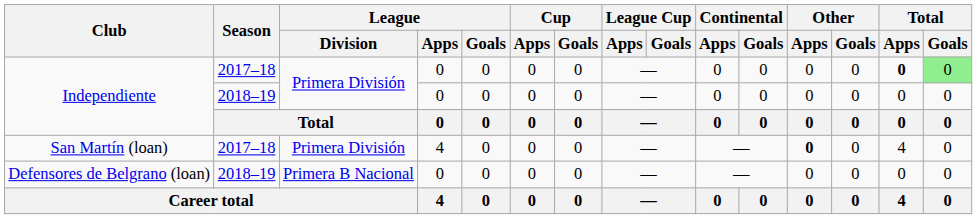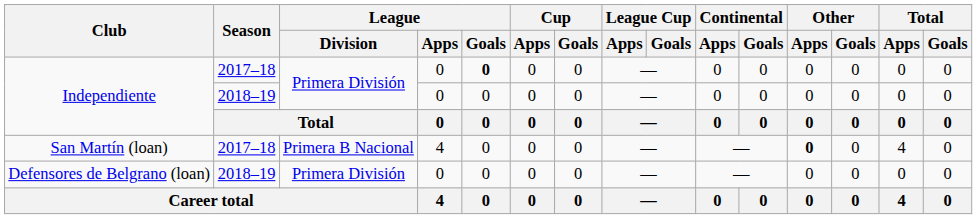(486, 69) normal -> (486, 69) bold
(902, 69) bold -> (902, 69) normal
(948, 69) lightgreen background -> (948, 69) no background
(348, 148) Primera División -> (348, 148) Primera B Nacional
(348, 174) Primera B Nacional -> (348, 174) Primera División
